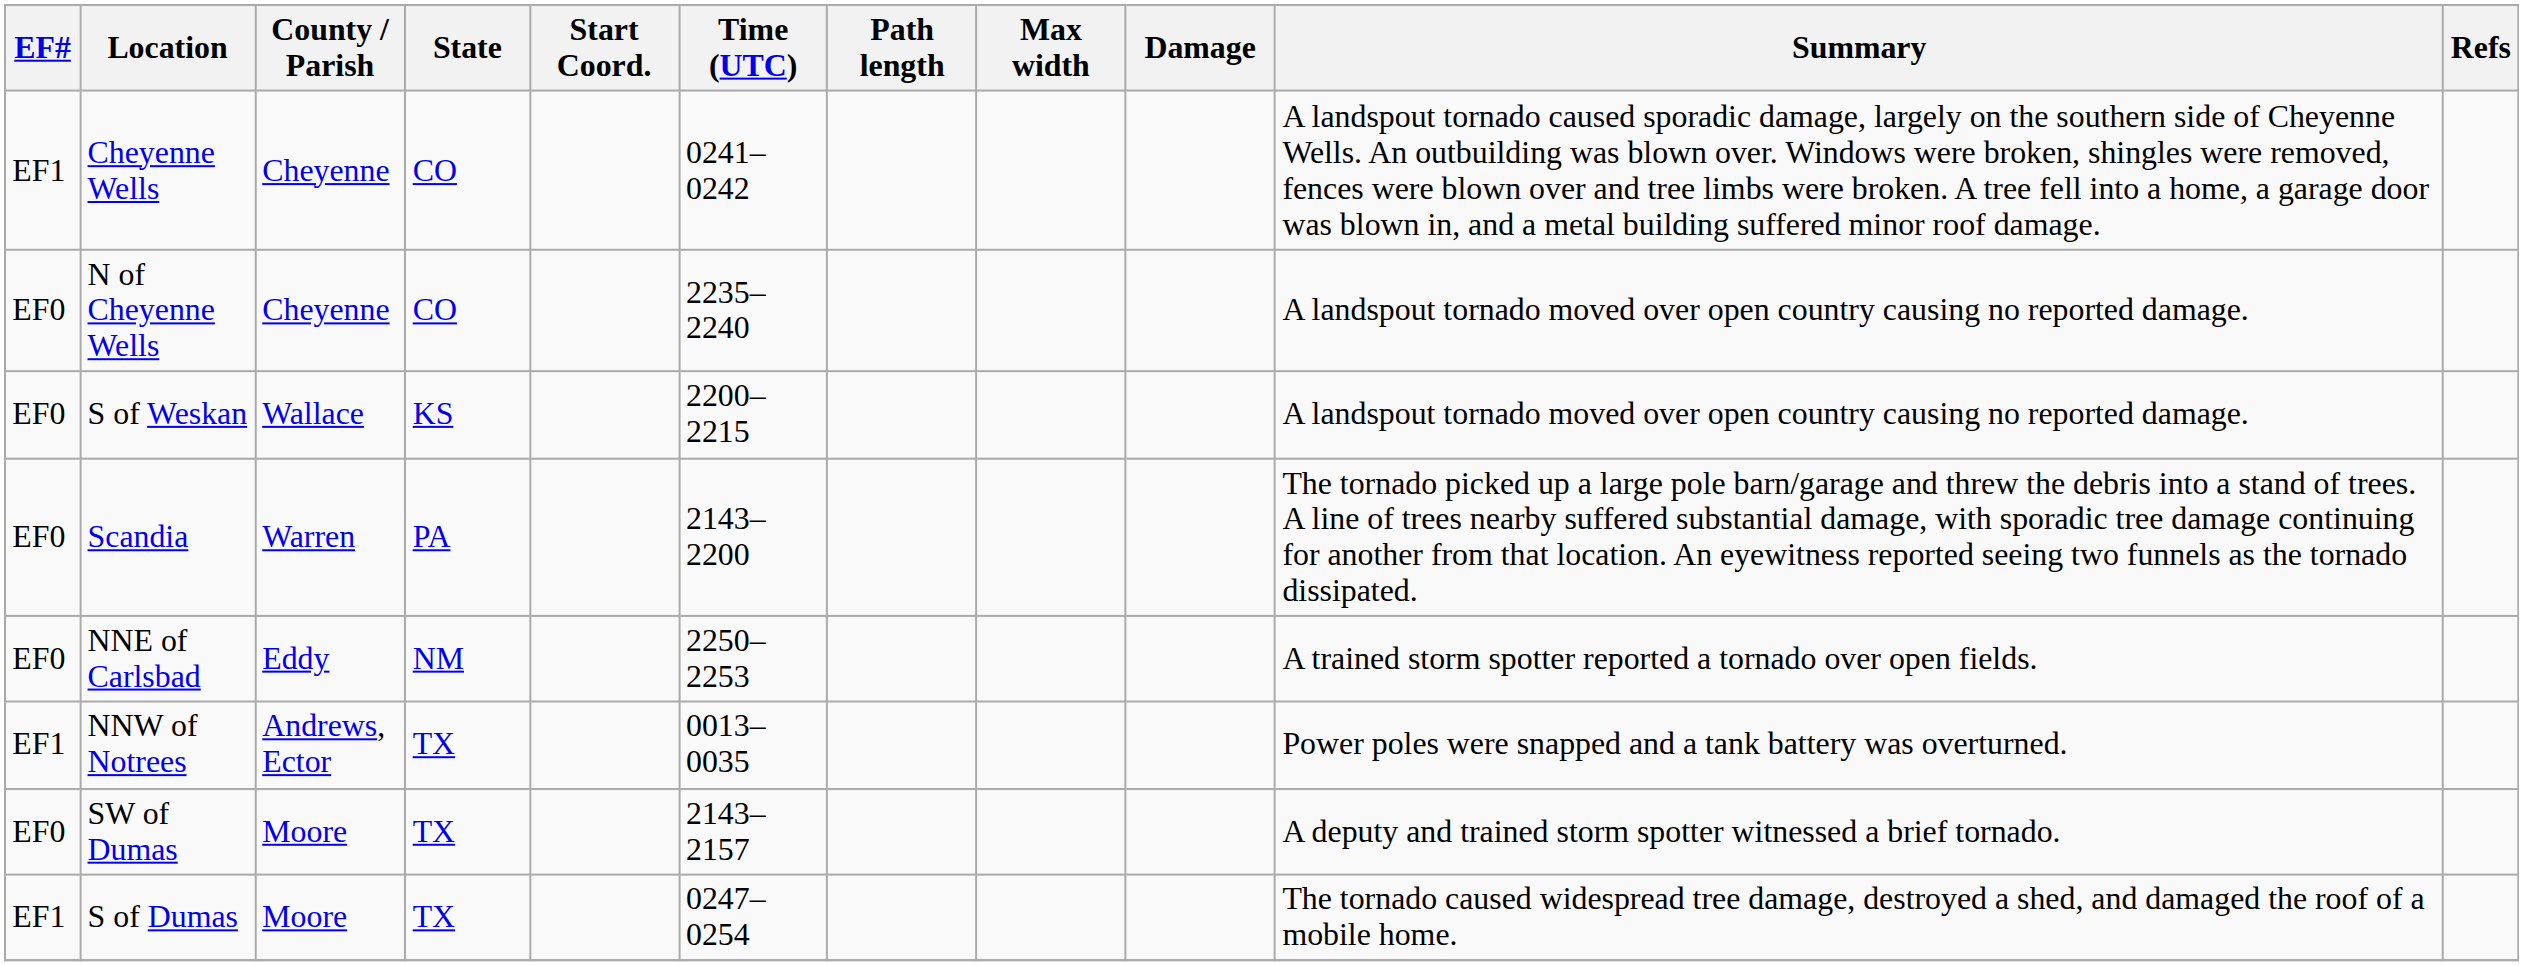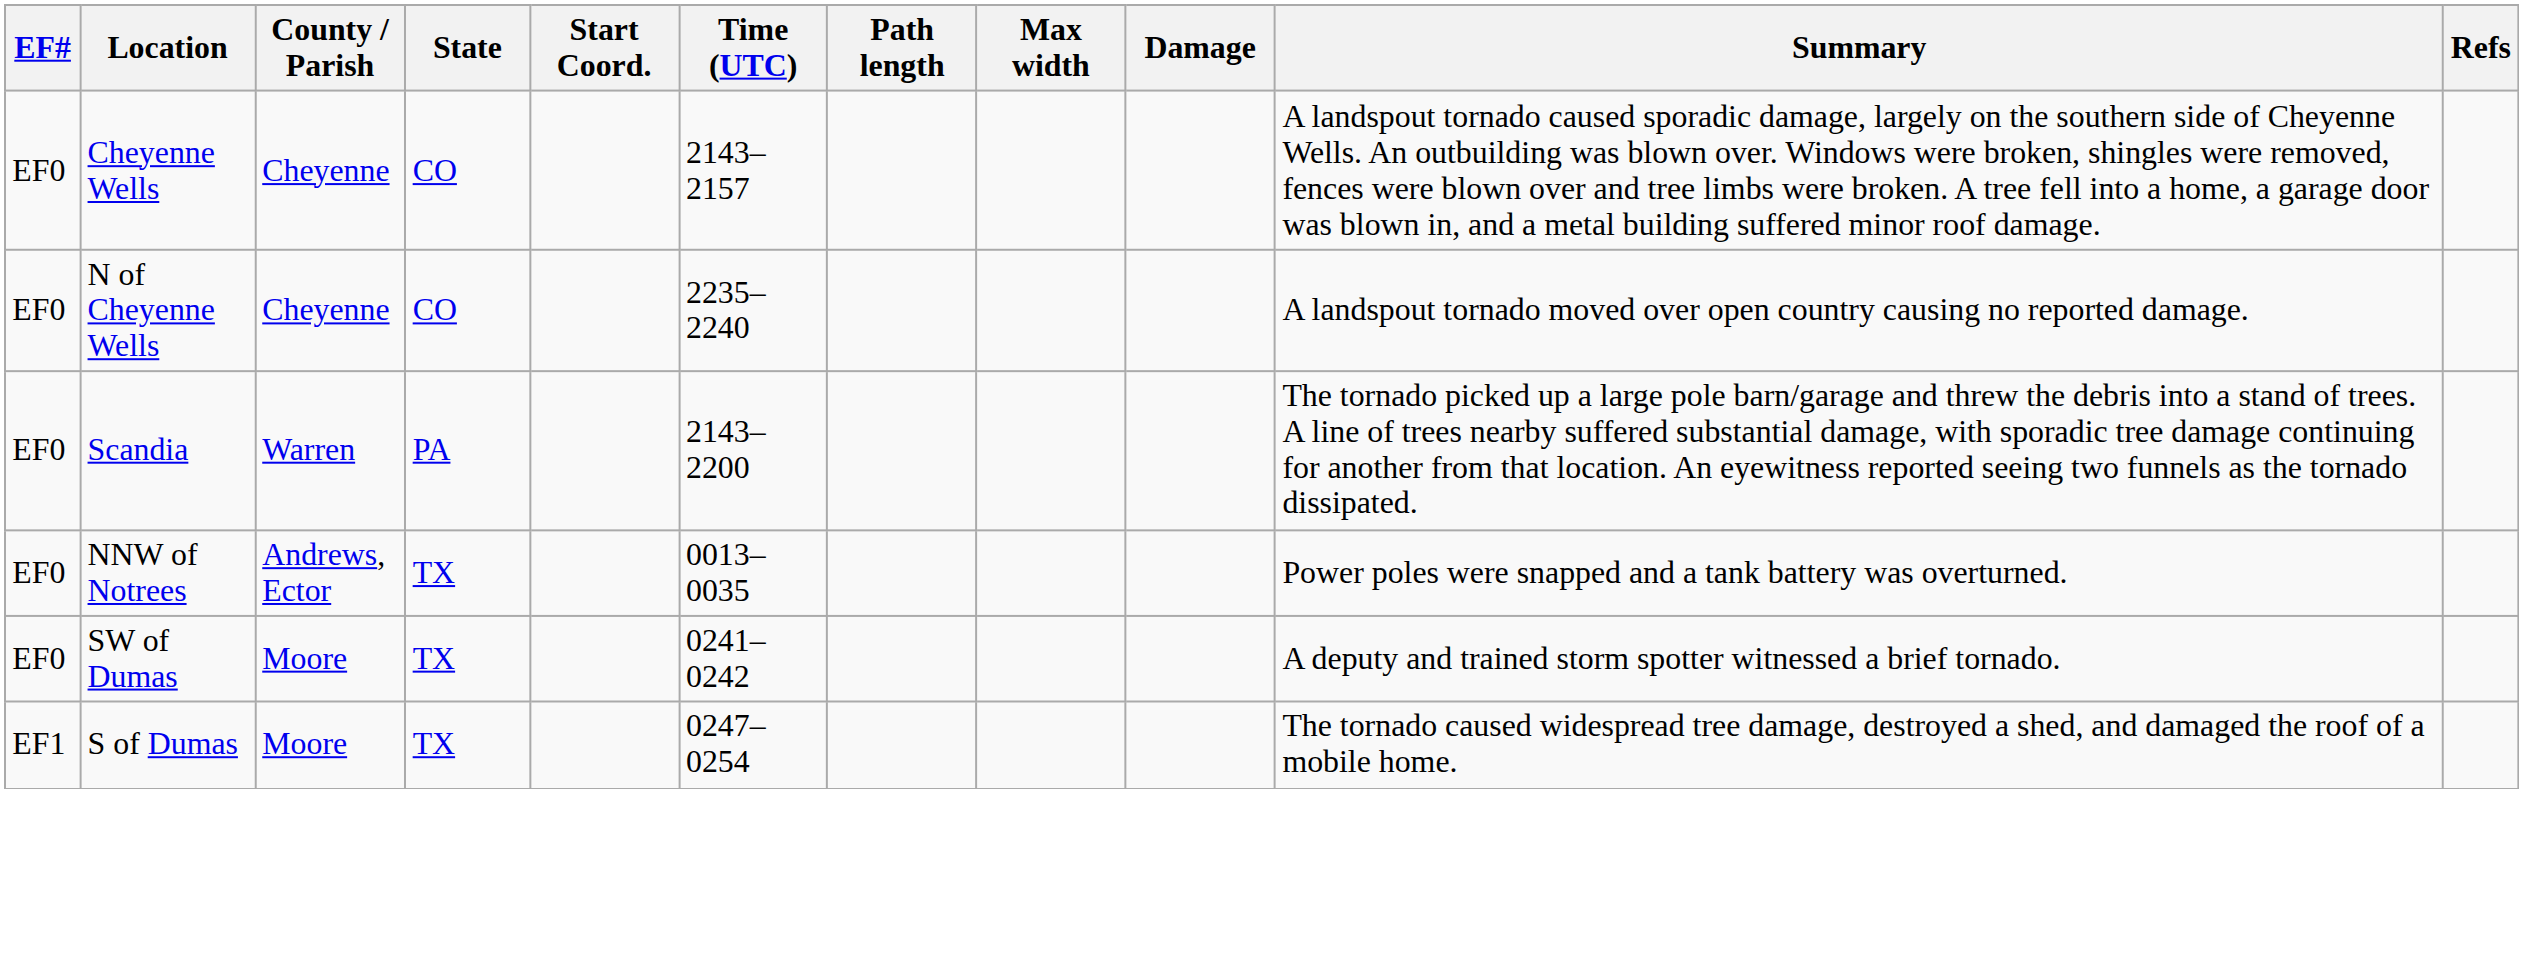(39, 169) EF1 -> (39, 169) EF0
(726, 169) 0241–0242 -> (726, 169) 2143–2157
- row: (167, 414)
- row: (144, 658)
(39, 744) EF1 -> (39, 572) EF0
(726, 830) 2143–2157 -> (726, 658) 0241–0242
